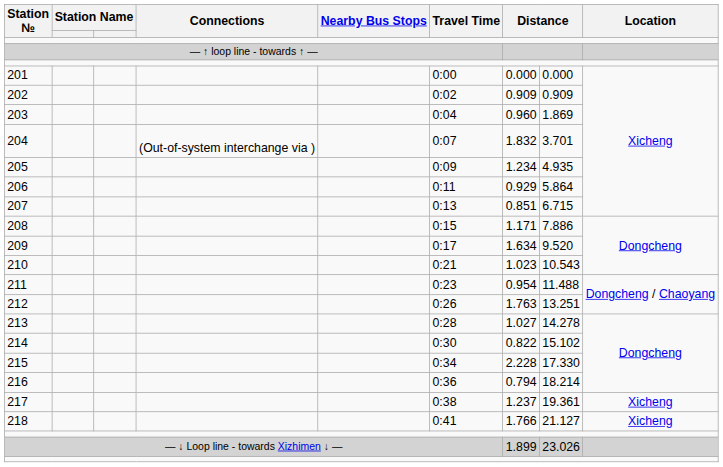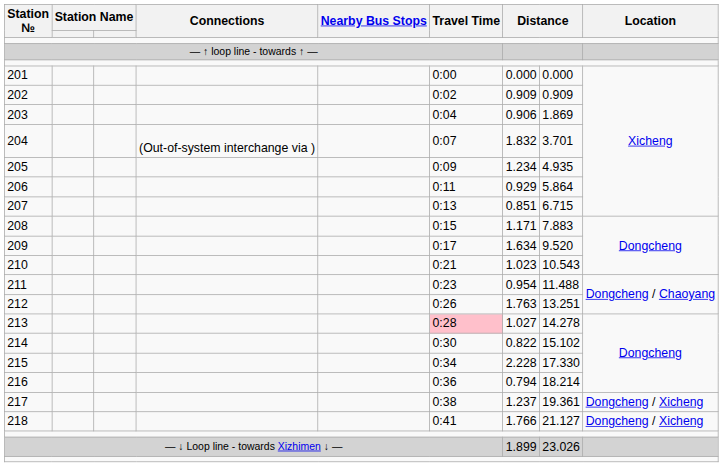(521, 114) 0.960 -> (521, 114) 0.906
(558, 226) 7.886 -> (558, 226) 7.883
(444, 323) no background -> (444, 323) pink background
(650, 402) Xicheng -> (645, 402) Dongcheng / Xicheng
(650, 421) Xicheng -> (645, 421) Dongcheng / Xicheng
